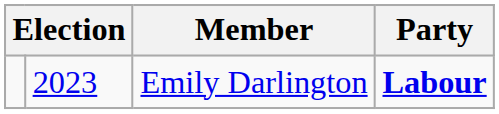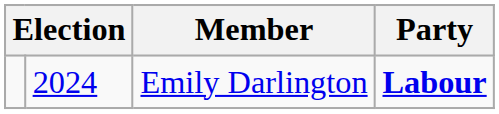(65, 81) 2023 -> (65, 81) 2024
